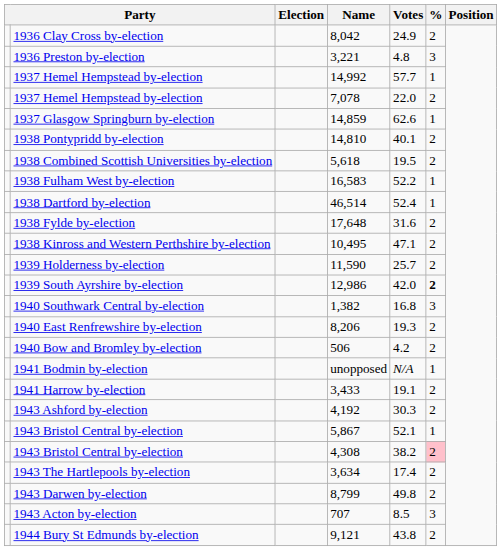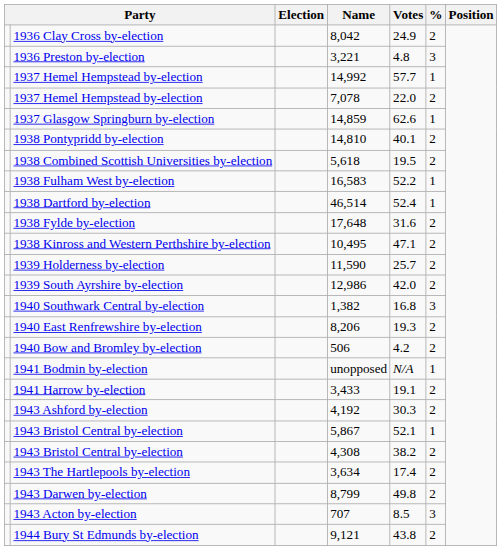(433, 285) bold -> (433, 285) normal
(433, 451) pink background -> (433, 451) no background
